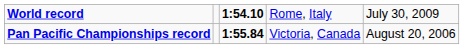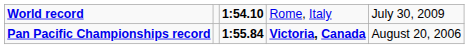(315, 33) normal -> (318, 33) bold
